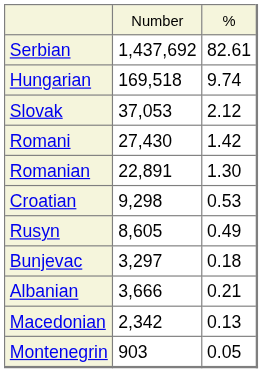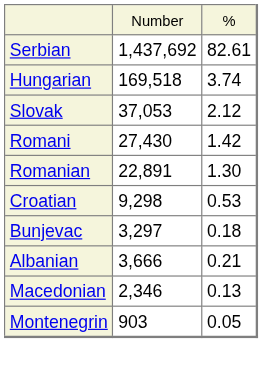(224, 80) 9.74 -> (224, 80) 3.74
- row: (35, 231)
(140, 321) 2,342 -> (140, 291) 2,346
